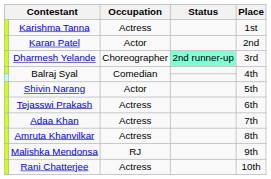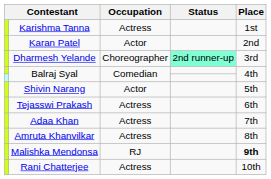(251, 151) normal -> (251, 151) bold
